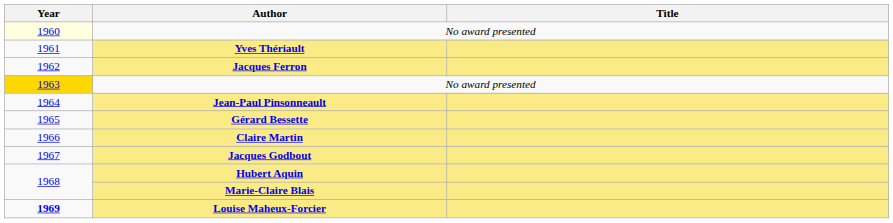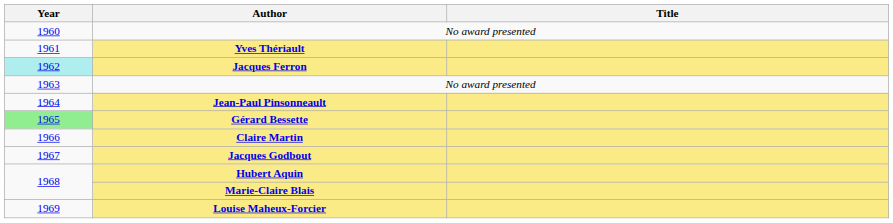(49, 31) lightyellow background -> (49, 31) no background
(49, 66) no background -> (49, 66) paleturquoise background
(49, 84) gold background -> (49, 84) no background
(49, 119) no background -> (49, 119) lightgreen background
(49, 208) bold -> (49, 208) normal
